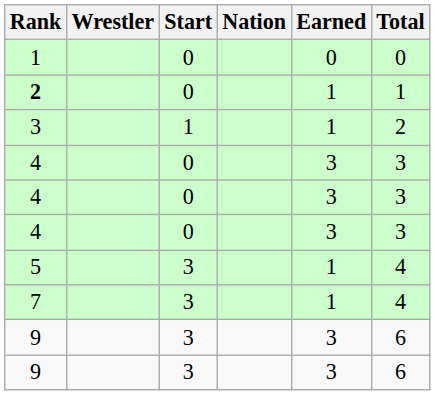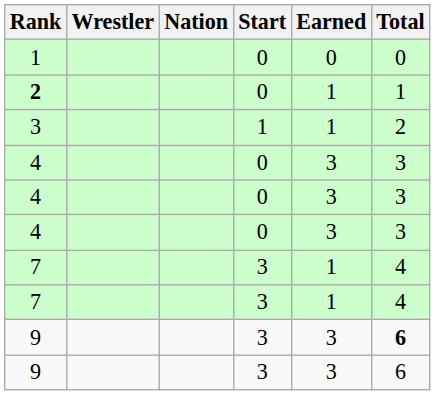columns swapped: (254, 22) <-> (188, 22)
(36, 267) 5 -> (36, 267) 7
(400, 337) normal -> (400, 337) bold
